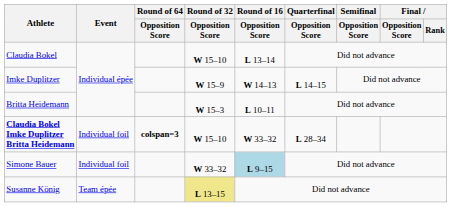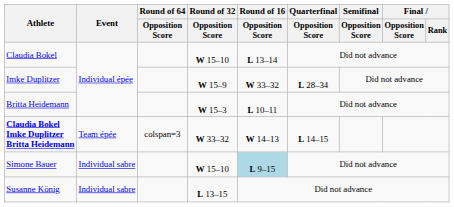(260, 85) W 14–13 -> (262, 85) W 33–32
(311, 85) L 14–15 -> (313, 85) L 28–34
(104, 135) Individual foil -> (97, 135) Team épée
(160, 135) bold -> (162, 135) normal
(210, 140) W 15–10 -> (212, 140) W 33–32
(260, 140) W 33–32 -> (262, 140) W 14–13
(311, 140) L 28–34 -> (313, 140) L 14–15
(104, 165) Individual foil -> (107, 165) Individual sabre
(210, 170) W 33–32 -> (212, 170) W 15–10
(97, 189) Team épée -> (107, 189) Individual sabre
(210, 195) khaki background -> (212, 195) no background
